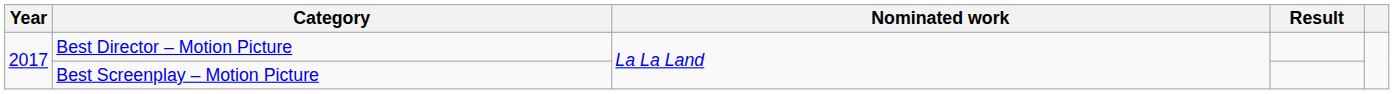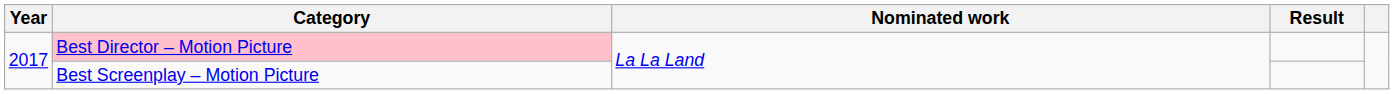(174, 46) no background -> (174, 46) pink background
